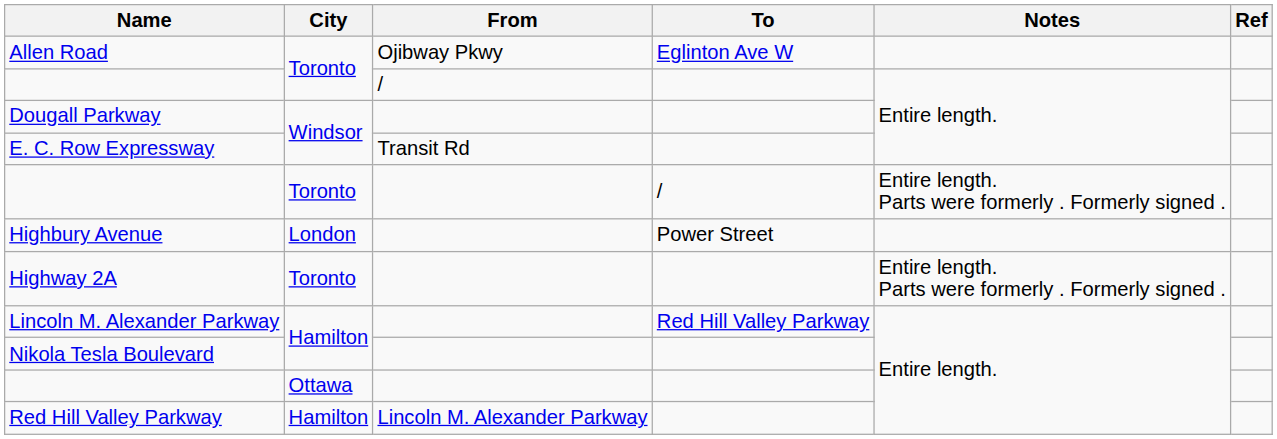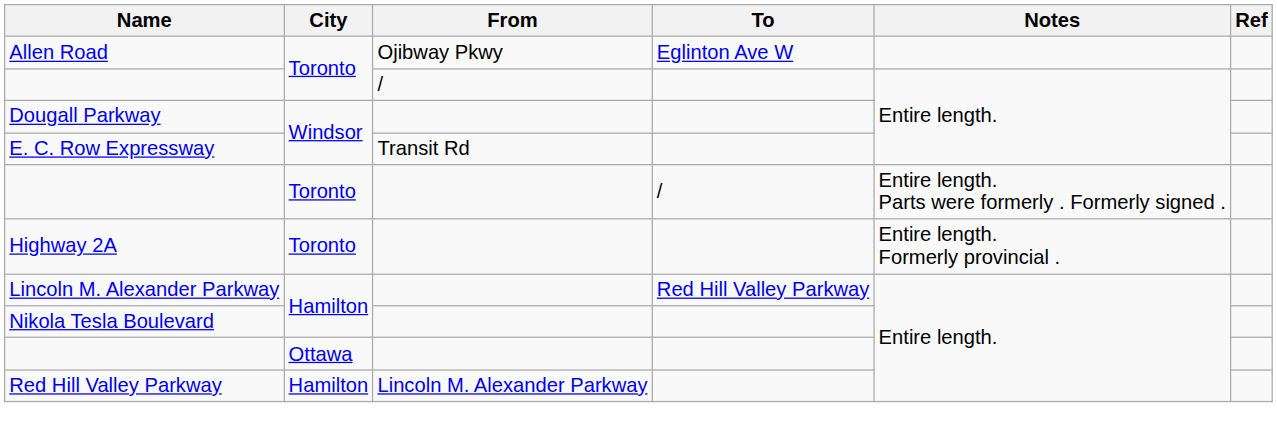- row: (86, 235)
(1052, 278) Entire length. Parts were formerly . Formerly signed . -> (969, 246) Entire length. Formerly provincial .
